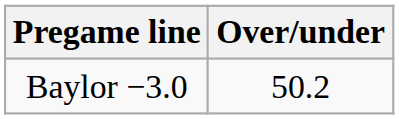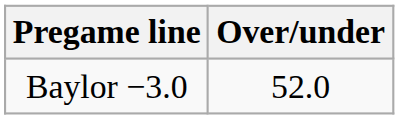(301, 85) 50.2 -> (301, 85) 52.0
